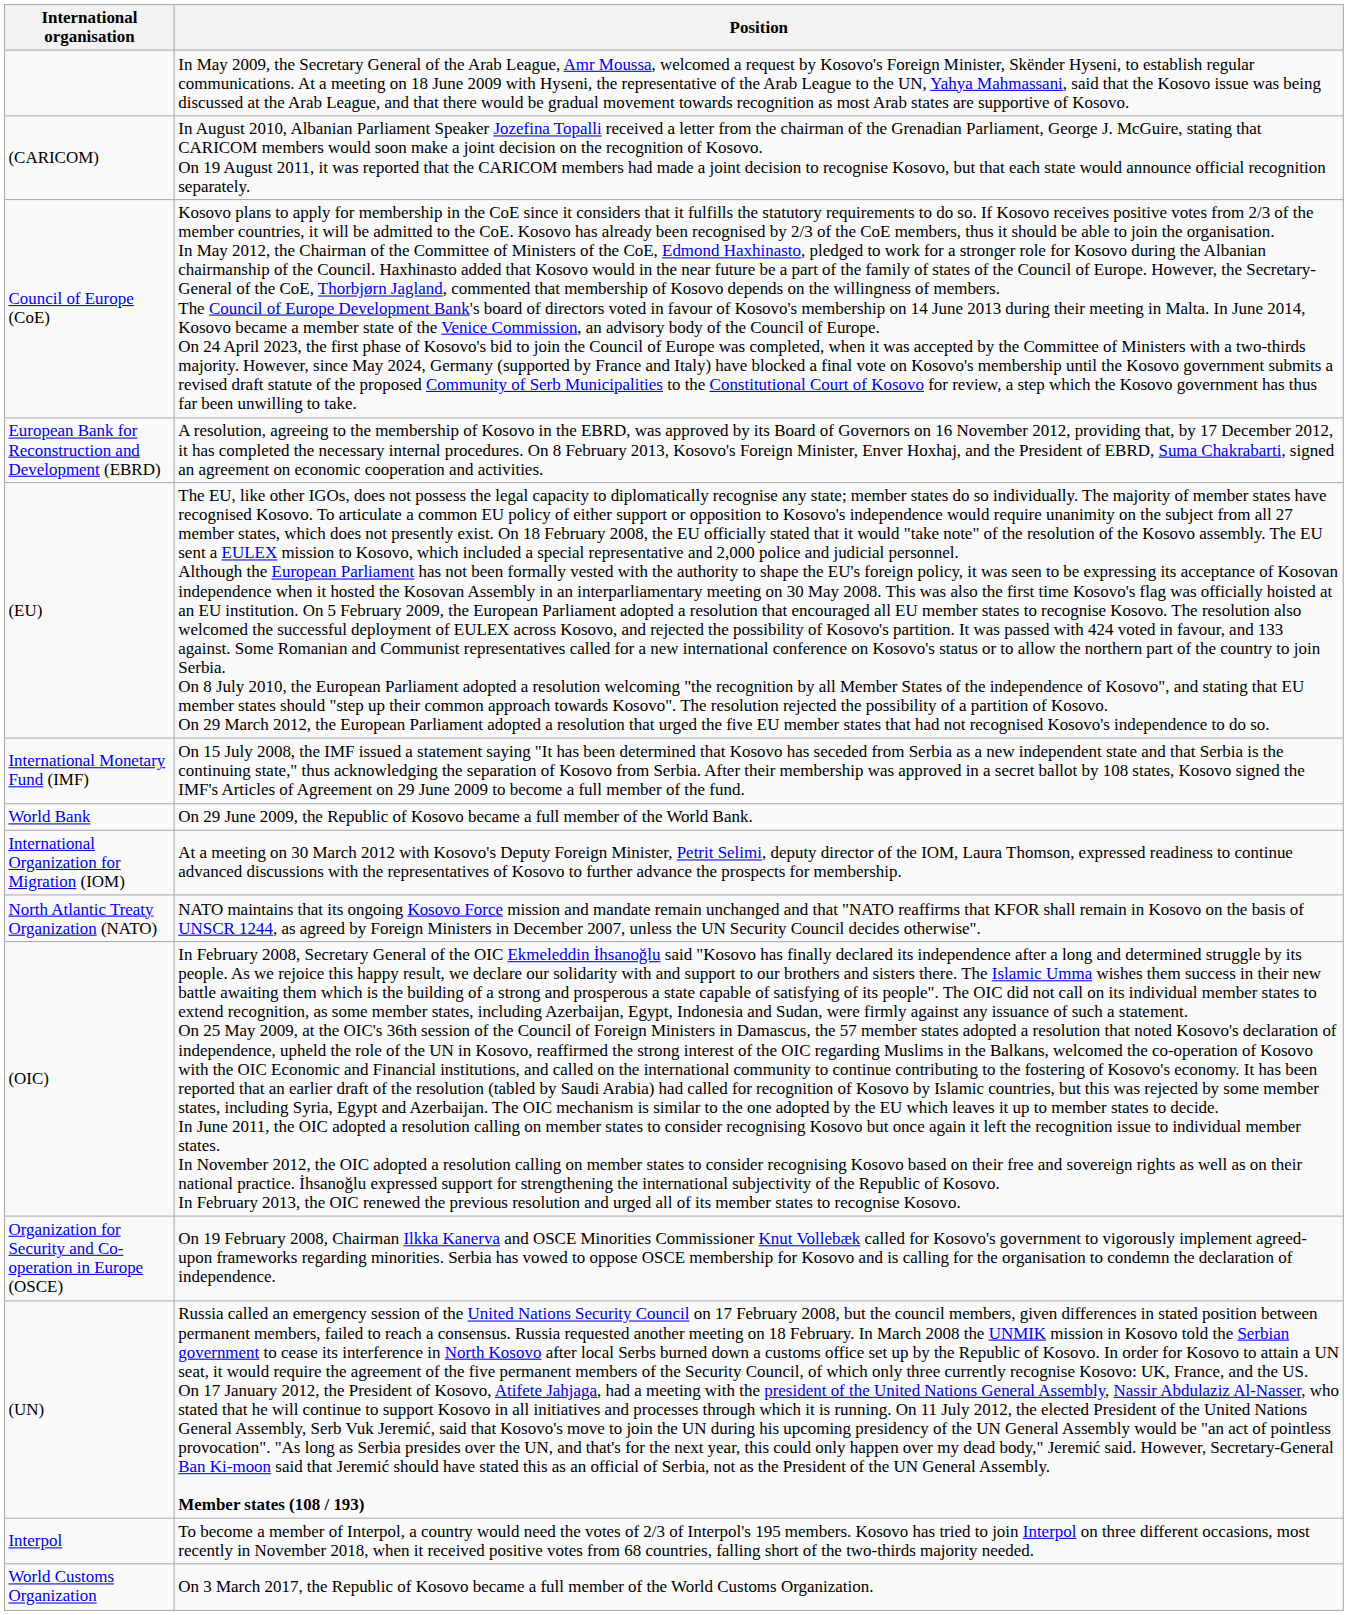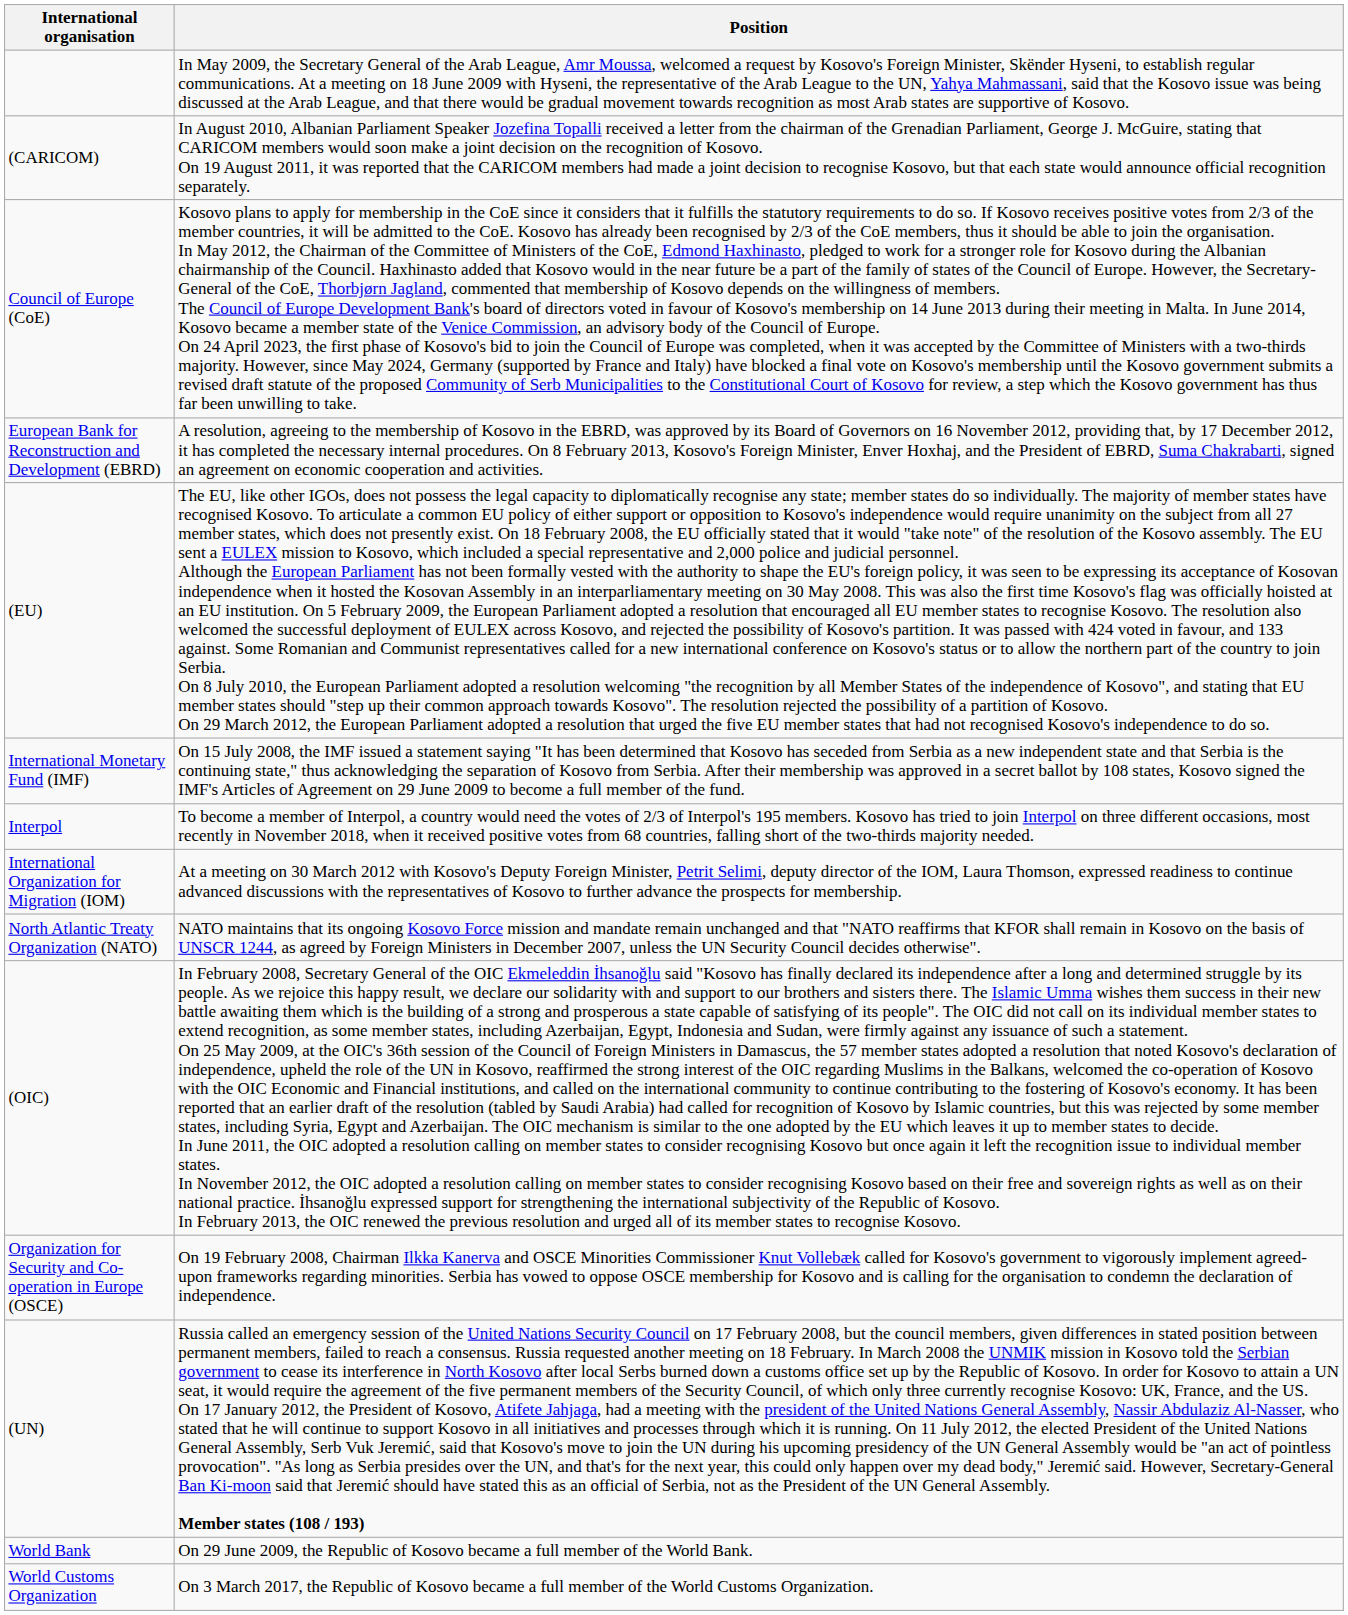rows swapped: (35, 1541) <-> (49, 816)
